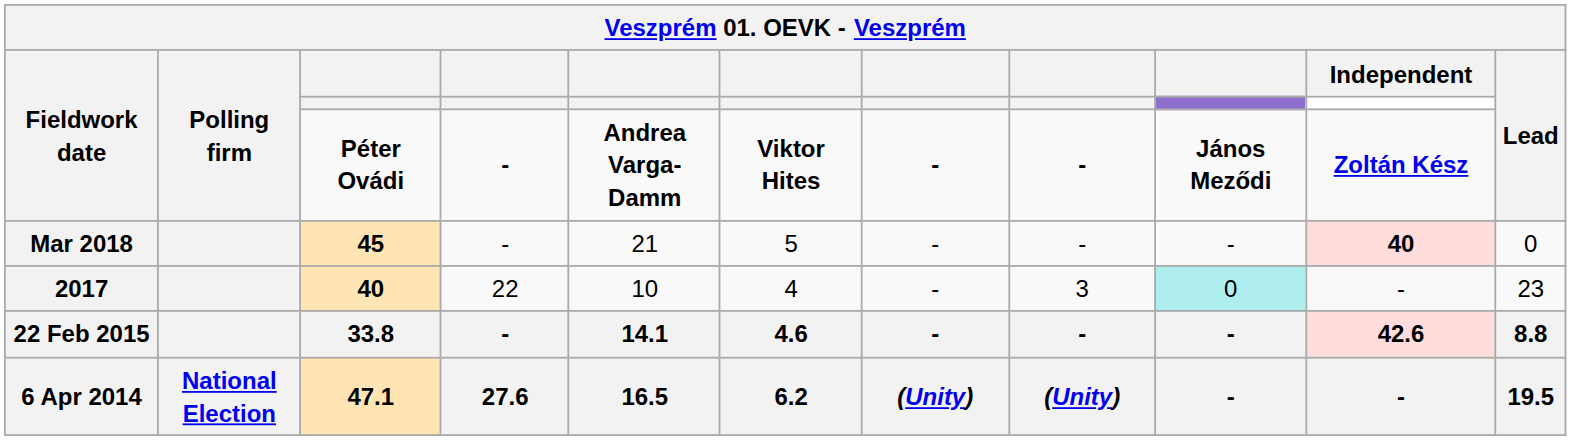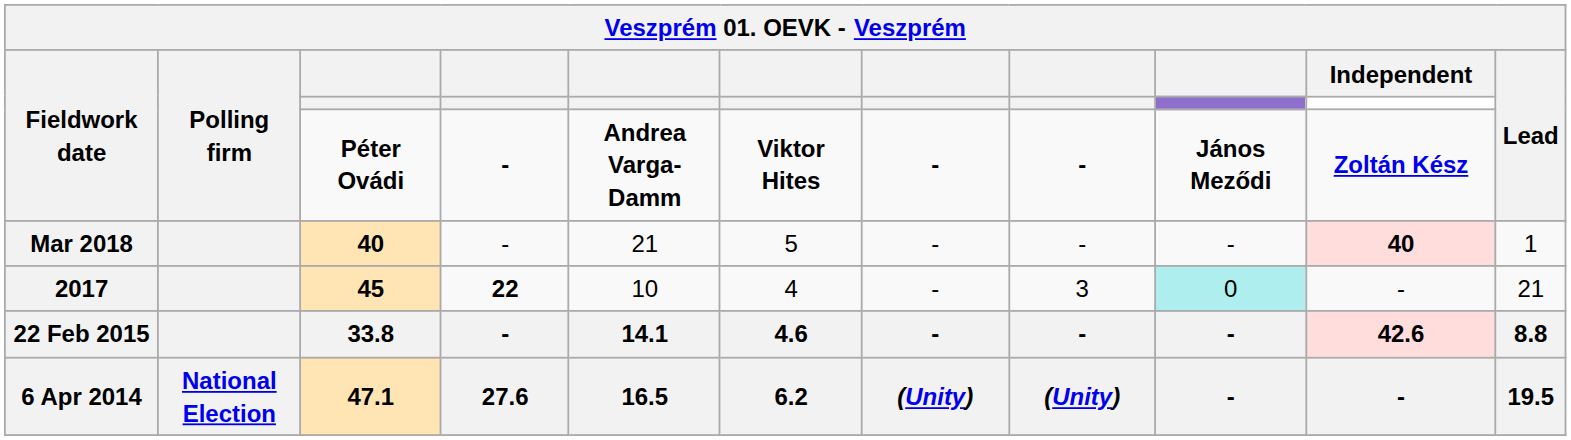(371, 244) 45 -> (371, 242) 40
(1531, 244) 0 -> (1531, 244) 1
(371, 288) 40 -> (371, 289) 45
(505, 289) normal -> (505, 288) bold
(1531, 289) 23 -> (1531, 289) 21
